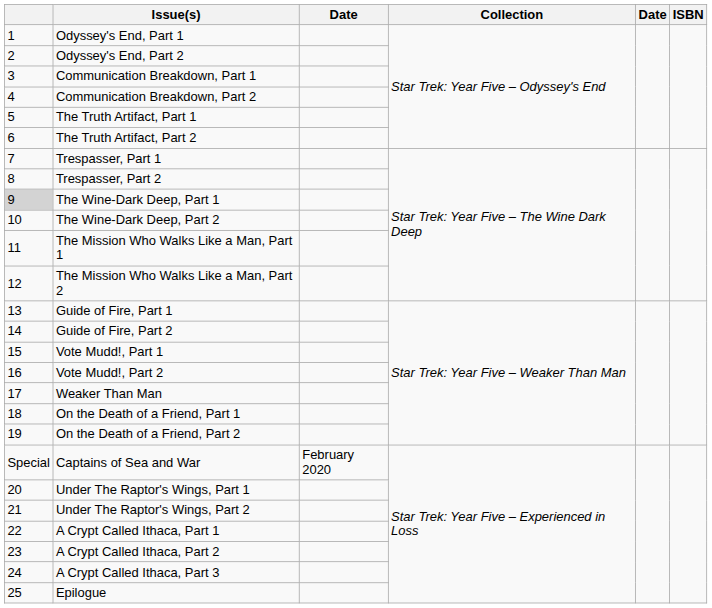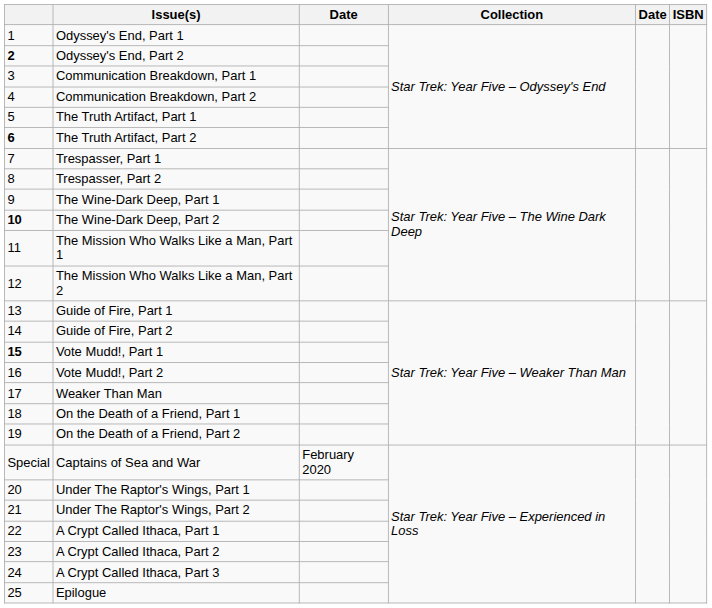(11, 55) normal -> (11, 55) bold
(11, 138) normal -> (11, 138) bold
(11, 199) lightgrey background -> (11, 199) no background
(15, 220) normal -> (15, 220) bold
(15, 352) normal -> (15, 352) bold
